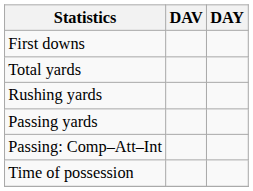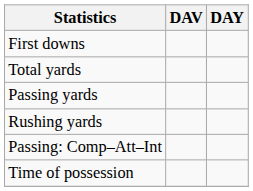rows swapped: (55, 95) <-> (53, 121)
